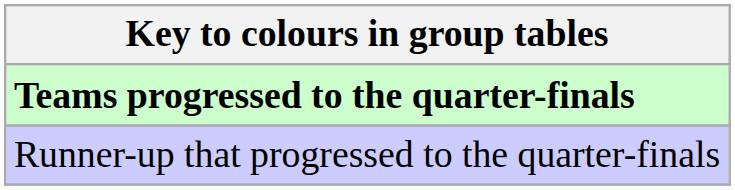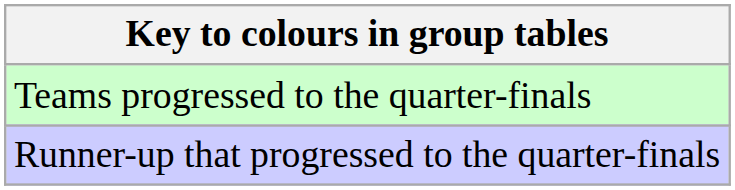(324, 94) bold -> (303, 94) normal
